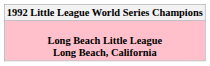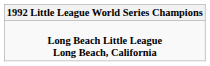(105, 46) pink background -> (105, 46) no background
